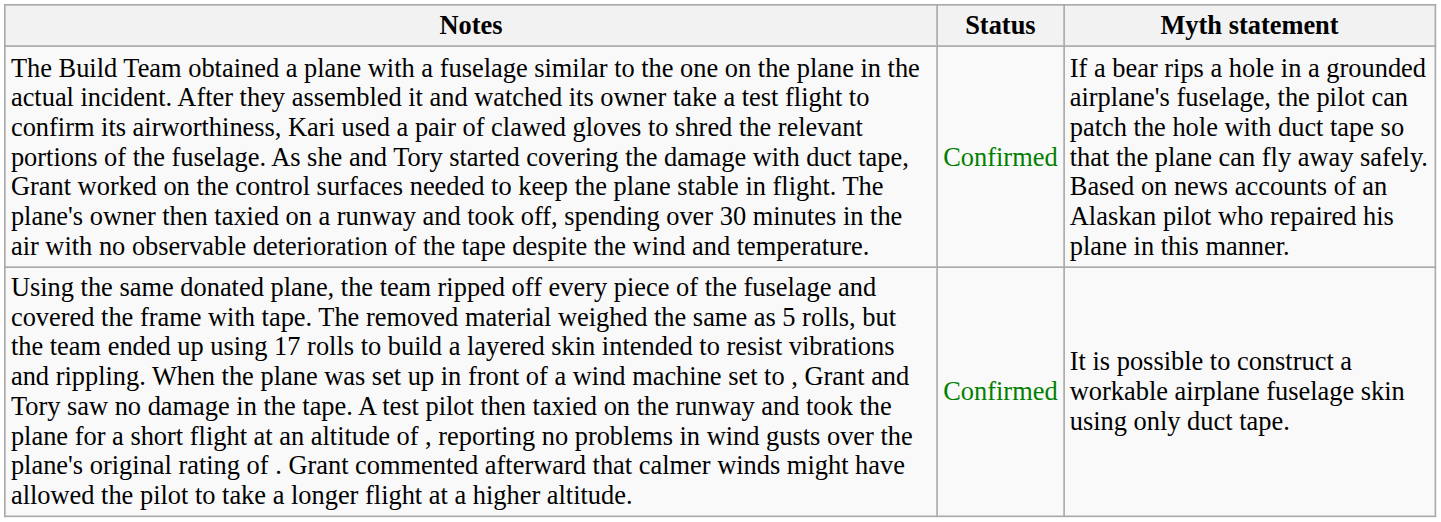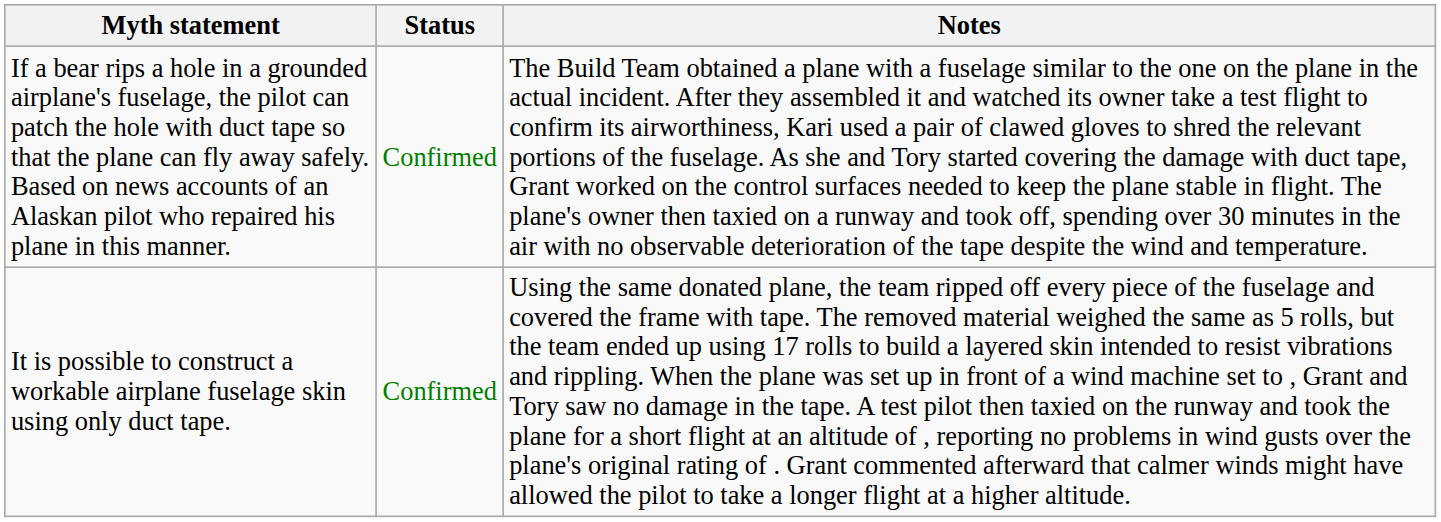columns swapped: (1250, 25) <-> (471, 25)
